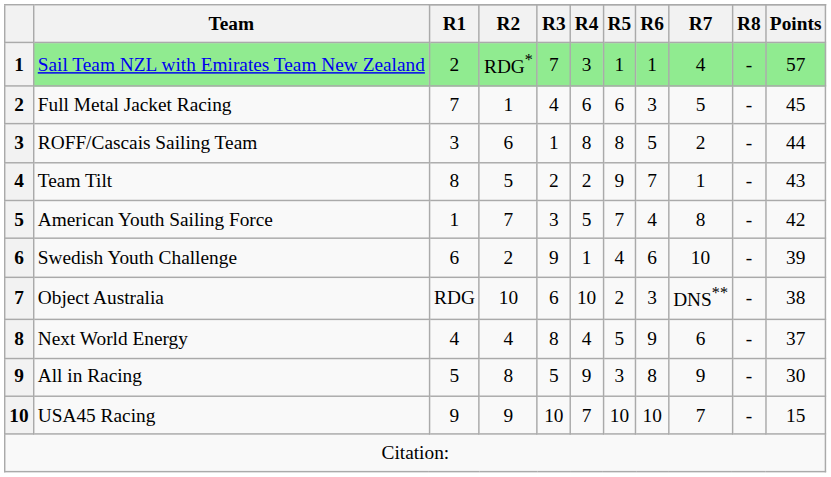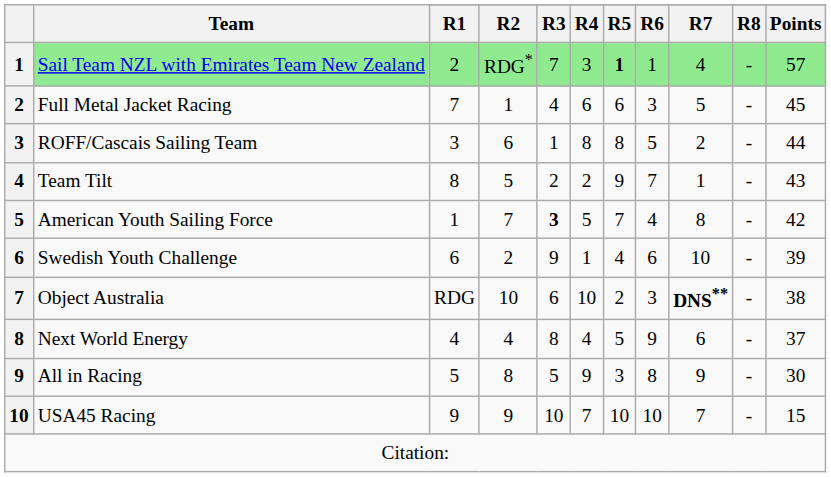(619, 64) normal -> (619, 64) bold
(554, 219) normal -> (554, 219) bold
(701, 298) normal -> (701, 298) bold
